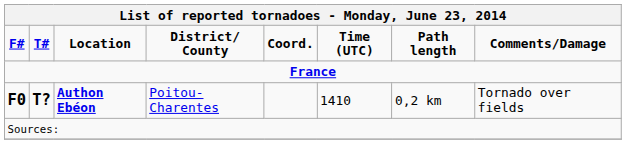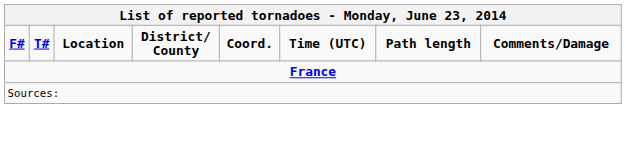- row: (17, 100)
